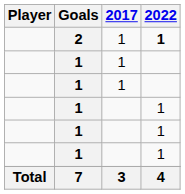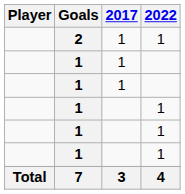(161, 39) bold -> (161, 39) normal
